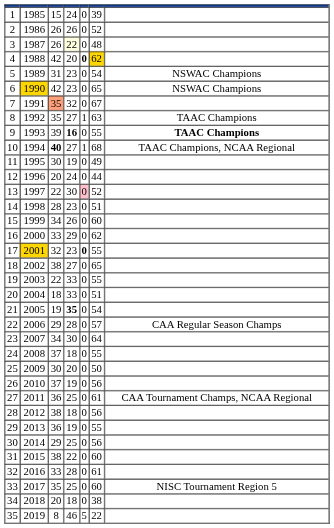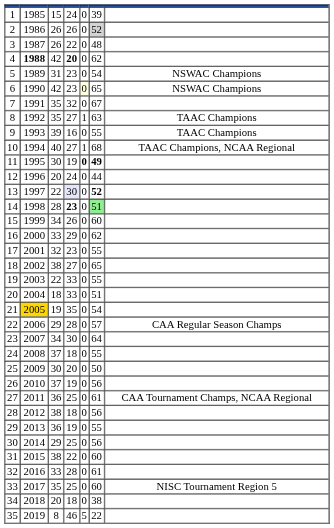(97, 29) no background -> (97, 29) lightgrey background
(72, 44) lightyellow background -> (72, 44) no background
(34, 59) normal -> (34, 59) bold
(72, 59) normal -> (72, 59) bold
(84, 59) bold -> (84, 59) normal
(97, 59) gold background -> (97, 59) no background
(34, 88) gold background -> (34, 88) no background
(84, 88) no background -> (84, 88) lightyellow background
(56, 103) lightsalmon background -> (56, 103) no background
(72, 132) bold -> (72, 132) normal
(217, 132) bold -> (217, 132) normal
(56, 147) bold -> (56, 147) normal
(84, 162) normal -> (84, 162) bold
(97, 162) normal -> (97, 162) bold
(72, 191) no background -> (72, 191) lavender background
(84, 191) pink background -> (84, 191) no background
(97, 191) normal -> (97, 191) bold
(72, 206) normal -> (72, 206) bold
(97, 206) no background -> (97, 206) lightgreen background
(34, 250) gold background -> (34, 250) no background
(84, 250) bold -> (84, 250) normal
(34, 309) no background -> (34, 309) gold background
(72, 309) bold -> (72, 309) normal
